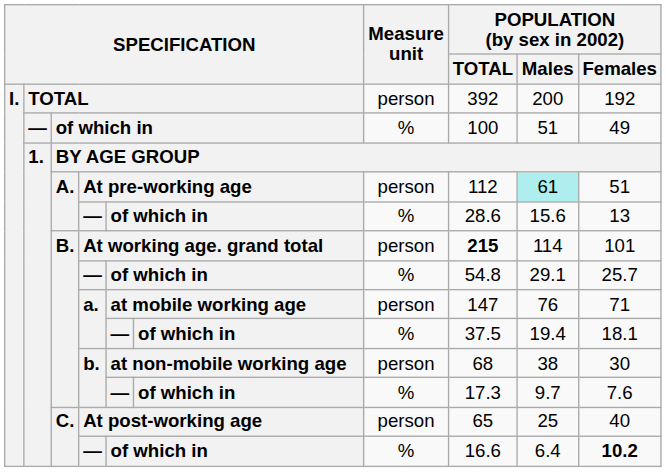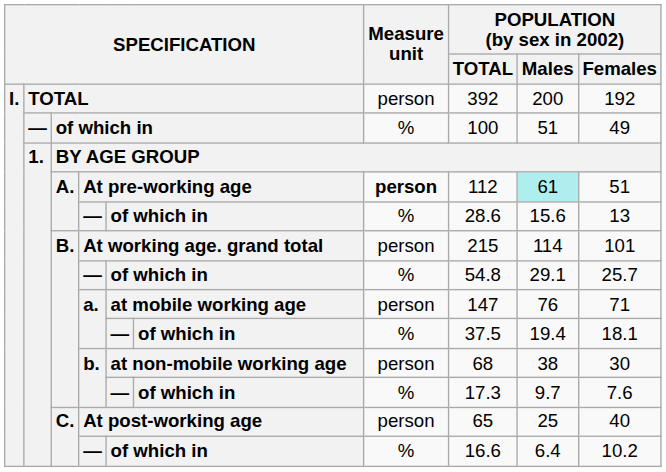(406, 186) normal -> (406, 186) bold
(483, 245) bold -> (483, 245) normal
(620, 451) bold -> (620, 451) normal
